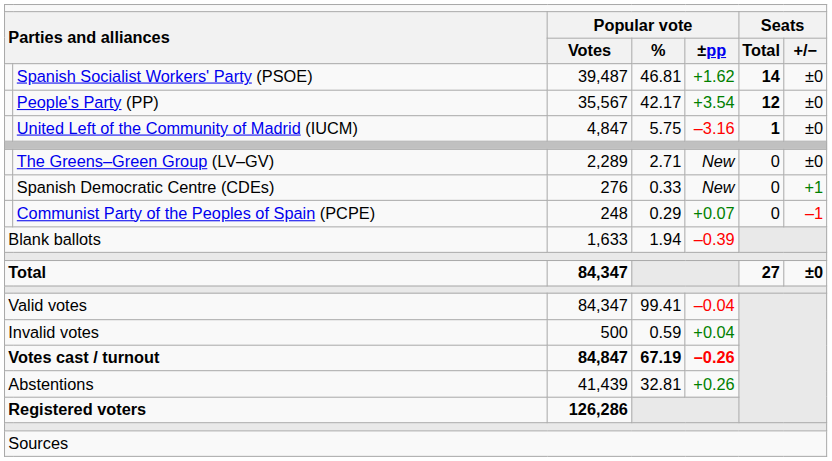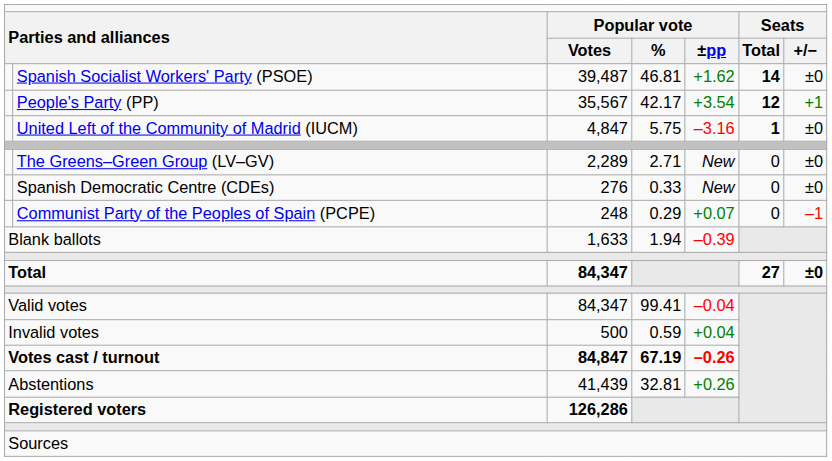(814, 102) ±0 -> (814, 102) +1
(814, 187) +1 -> (814, 187) ±0
